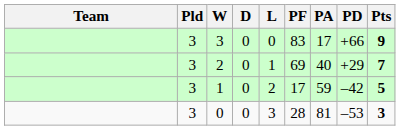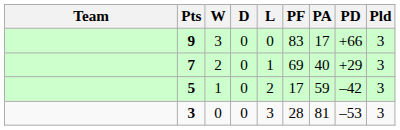columns swapped: (192, 16) <-> (381, 16)
